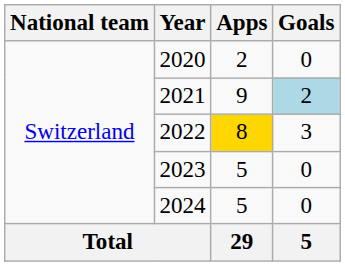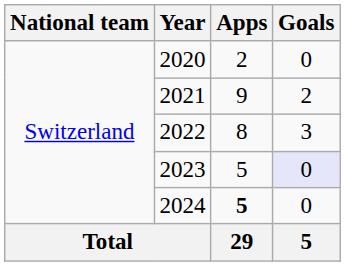(306, 95) lightblue background -> (306, 95) no background
(242, 132) gold background -> (242, 132) no background
(306, 168) no background -> (306, 168) lavender background
(242, 205) normal -> (242, 205) bold
